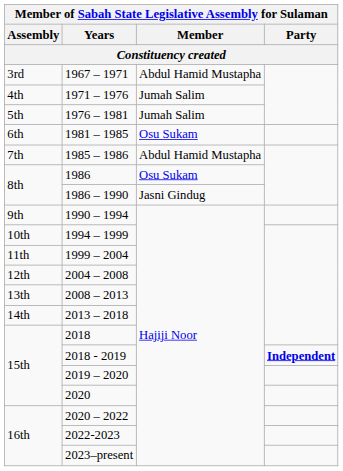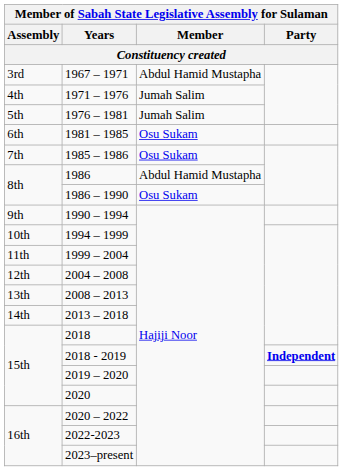(200, 154) Abdul Hamid Mustapha -> (168, 154) Osu Sukam
(168, 174) Osu Sukam -> (200, 174) Abdul Hamid Mustapha
(172, 194) Jasni Gindug -> (168, 194) Osu Sukam
